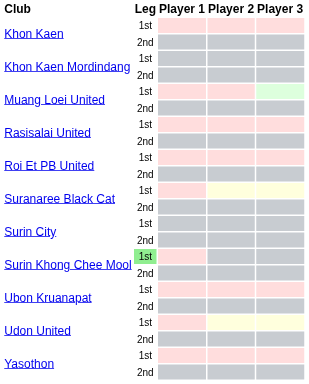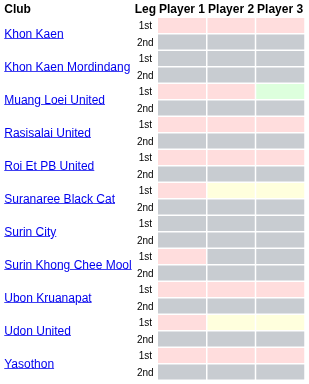(145, 257) lightgreen background -> (145, 257) no background
